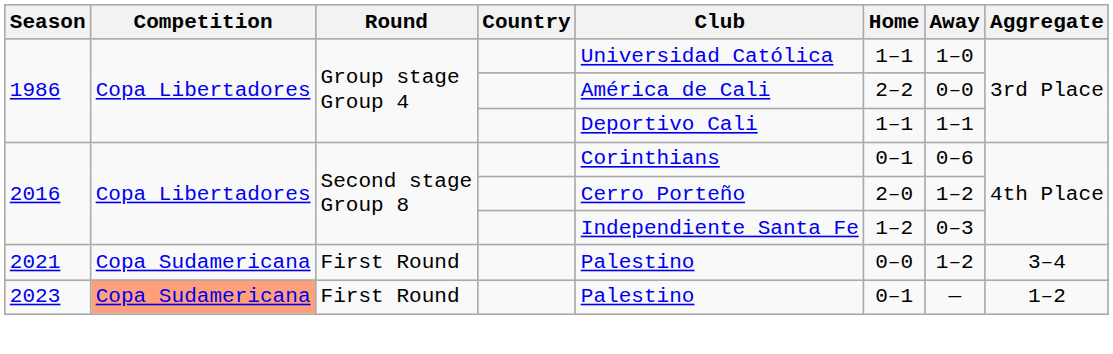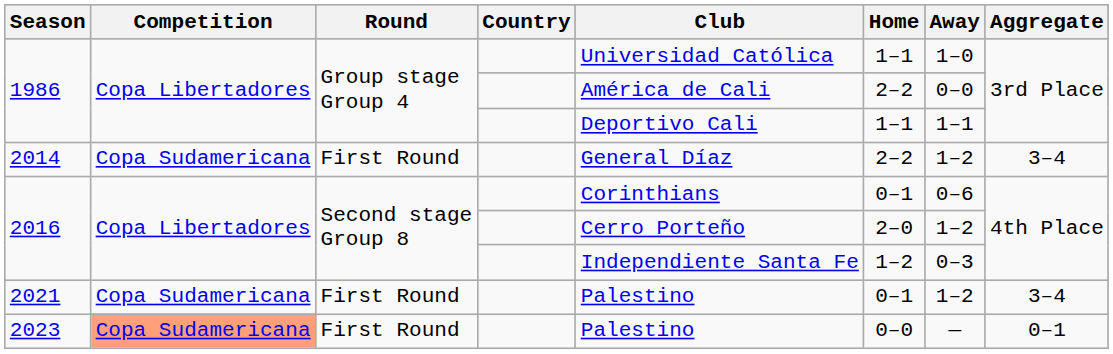+ row: (35, 159)
(894, 262) 0–0 -> (894, 297) 0–1
(894, 297) 0–1 -> (894, 331) 0–0
(1047, 297) 1–2 -> (1047, 331) 0–1
